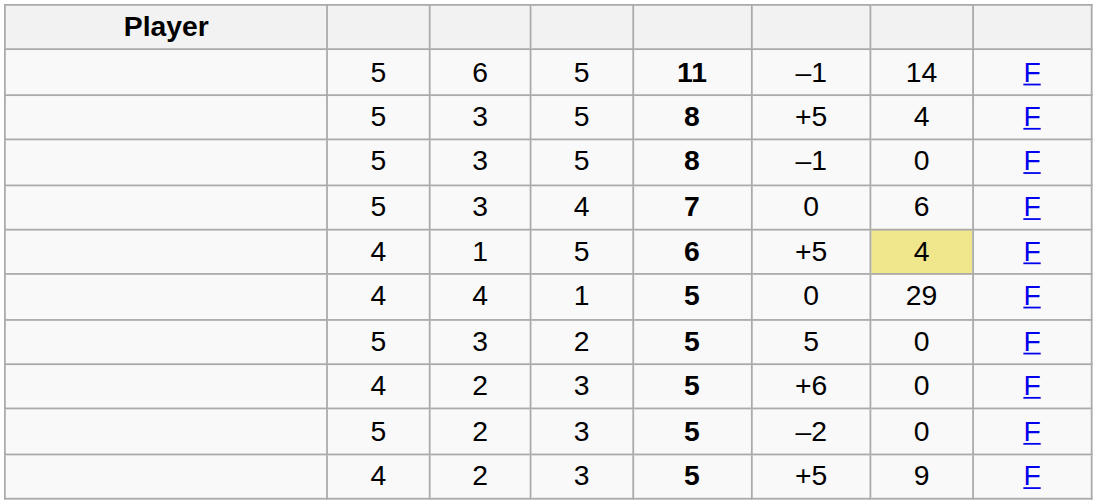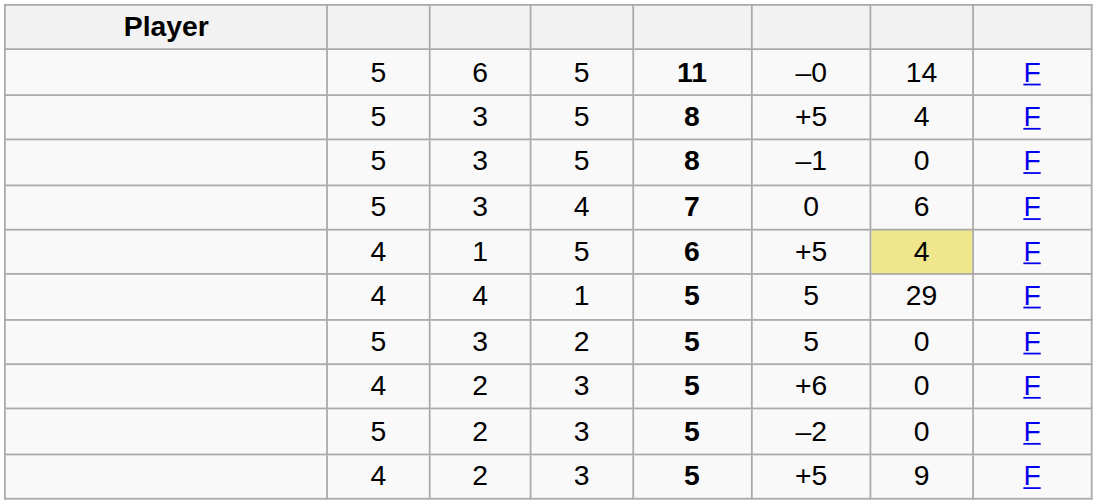(811, 71) –1 -> (811, 71) –0
(811, 296) 0 -> (811, 296) 5
